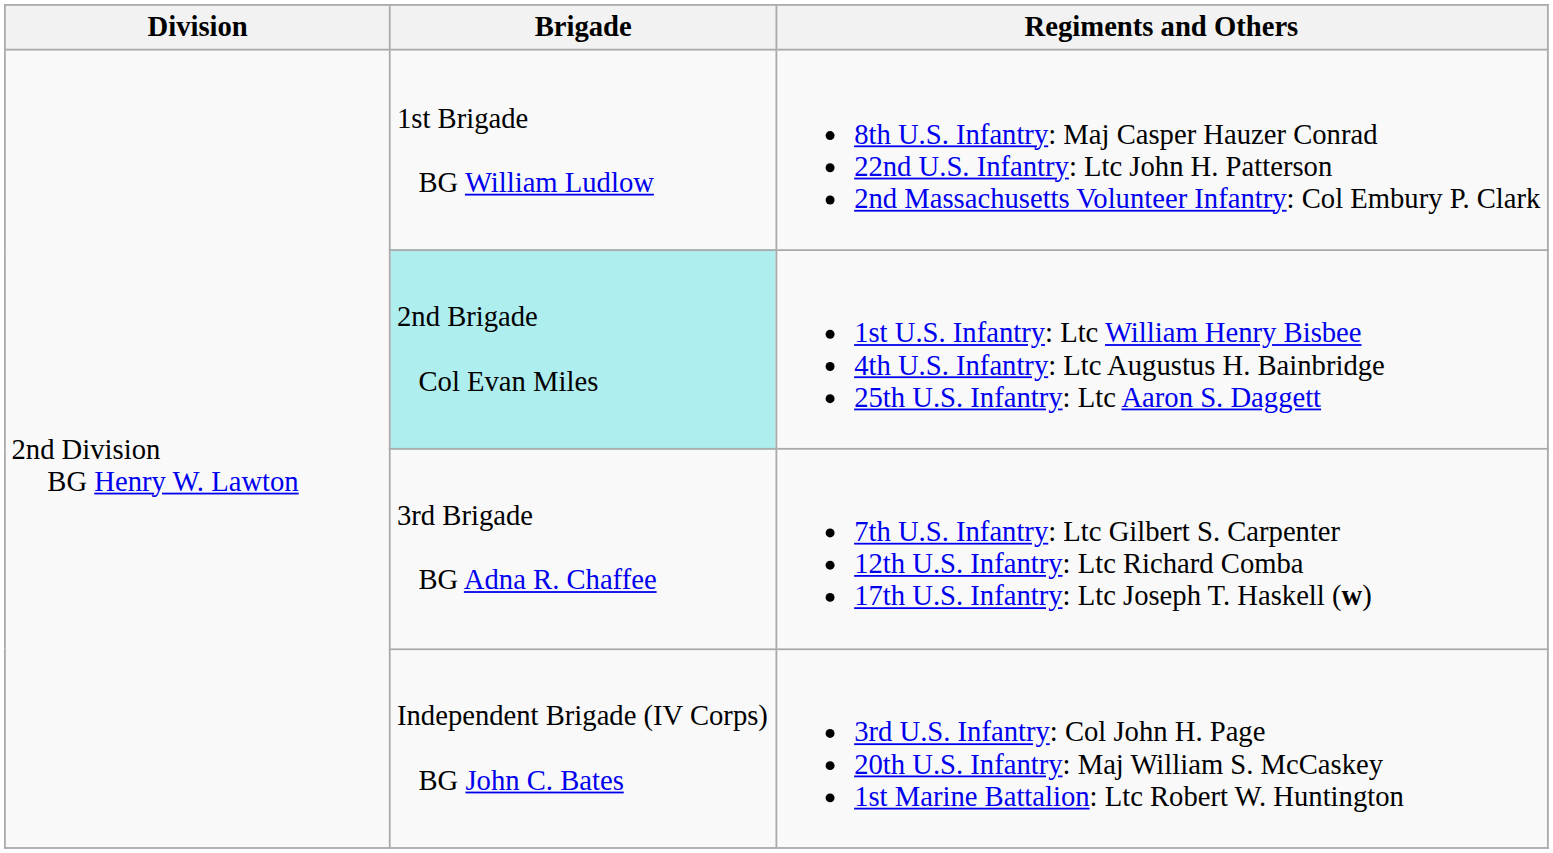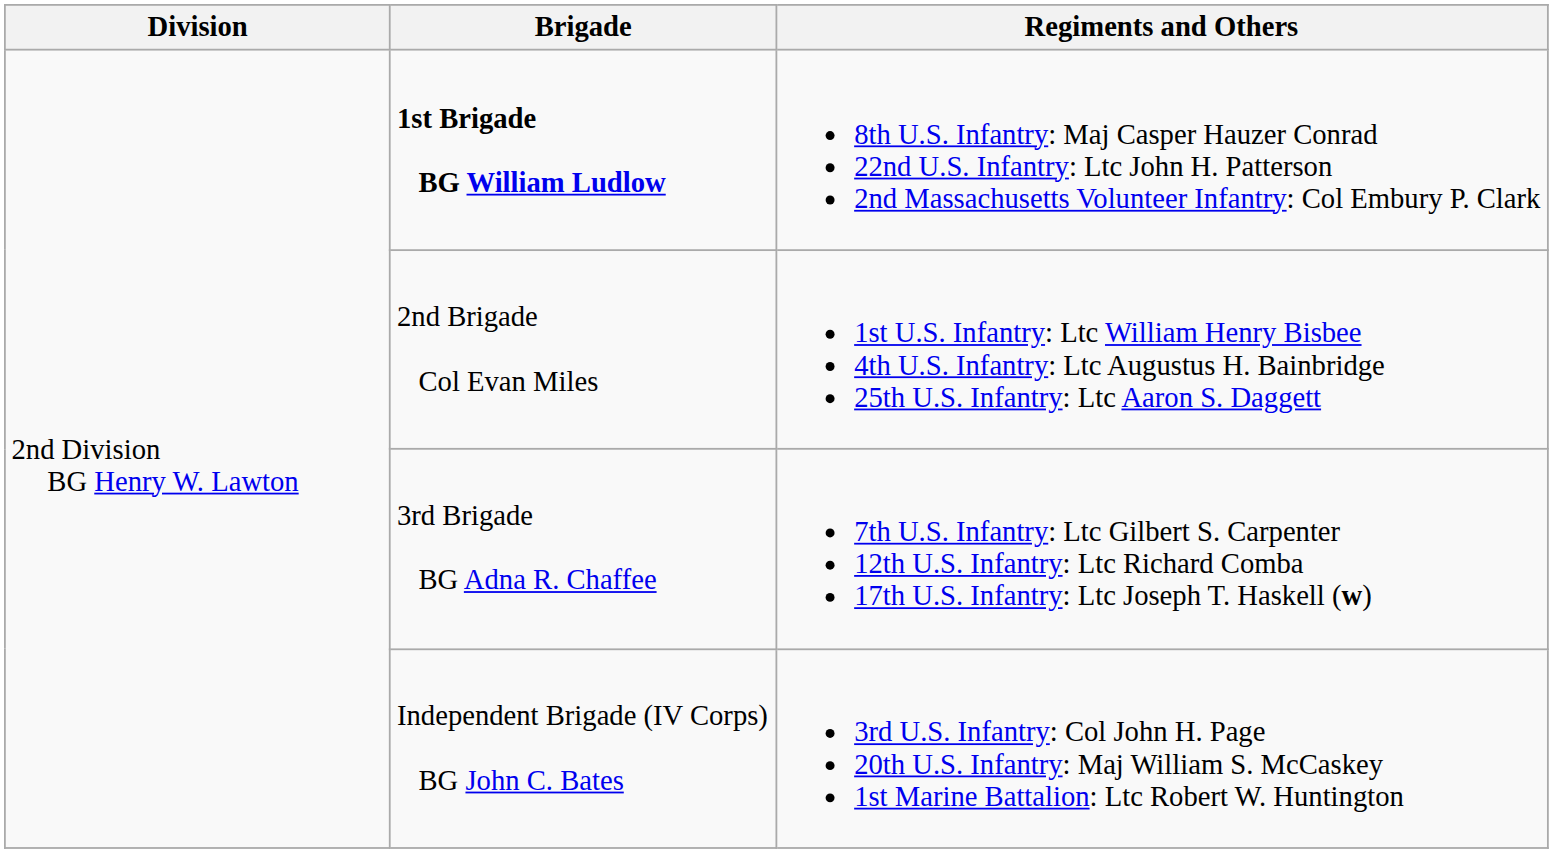(525, 149) normal -> (531, 149) bold
(498, 348) paleturquoise background -> (498, 348) no background
